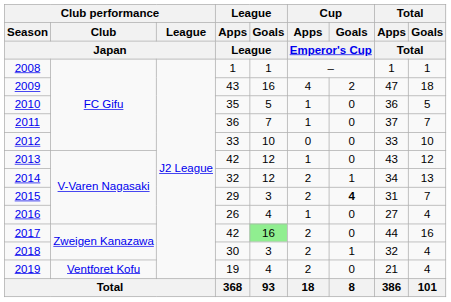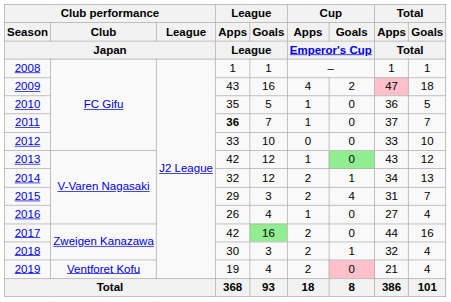(392, 86) no background -> (392, 86) pink background
(233, 123) normal -> (233, 123) bold
(352, 159) no background -> (352, 159) lightgreen background
(352, 196) bold -> (352, 196) normal
(352, 269) no background -> (352, 269) pink background
